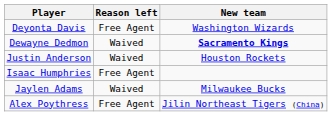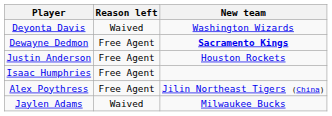(127, 27) Free Agent -> (127, 27) Waived
(127, 42) Waived -> (127, 42) Free Agent
(127, 58) Waived -> (127, 58) Free Agent
rows swapped: (49, 104) <-> (49, 88)
